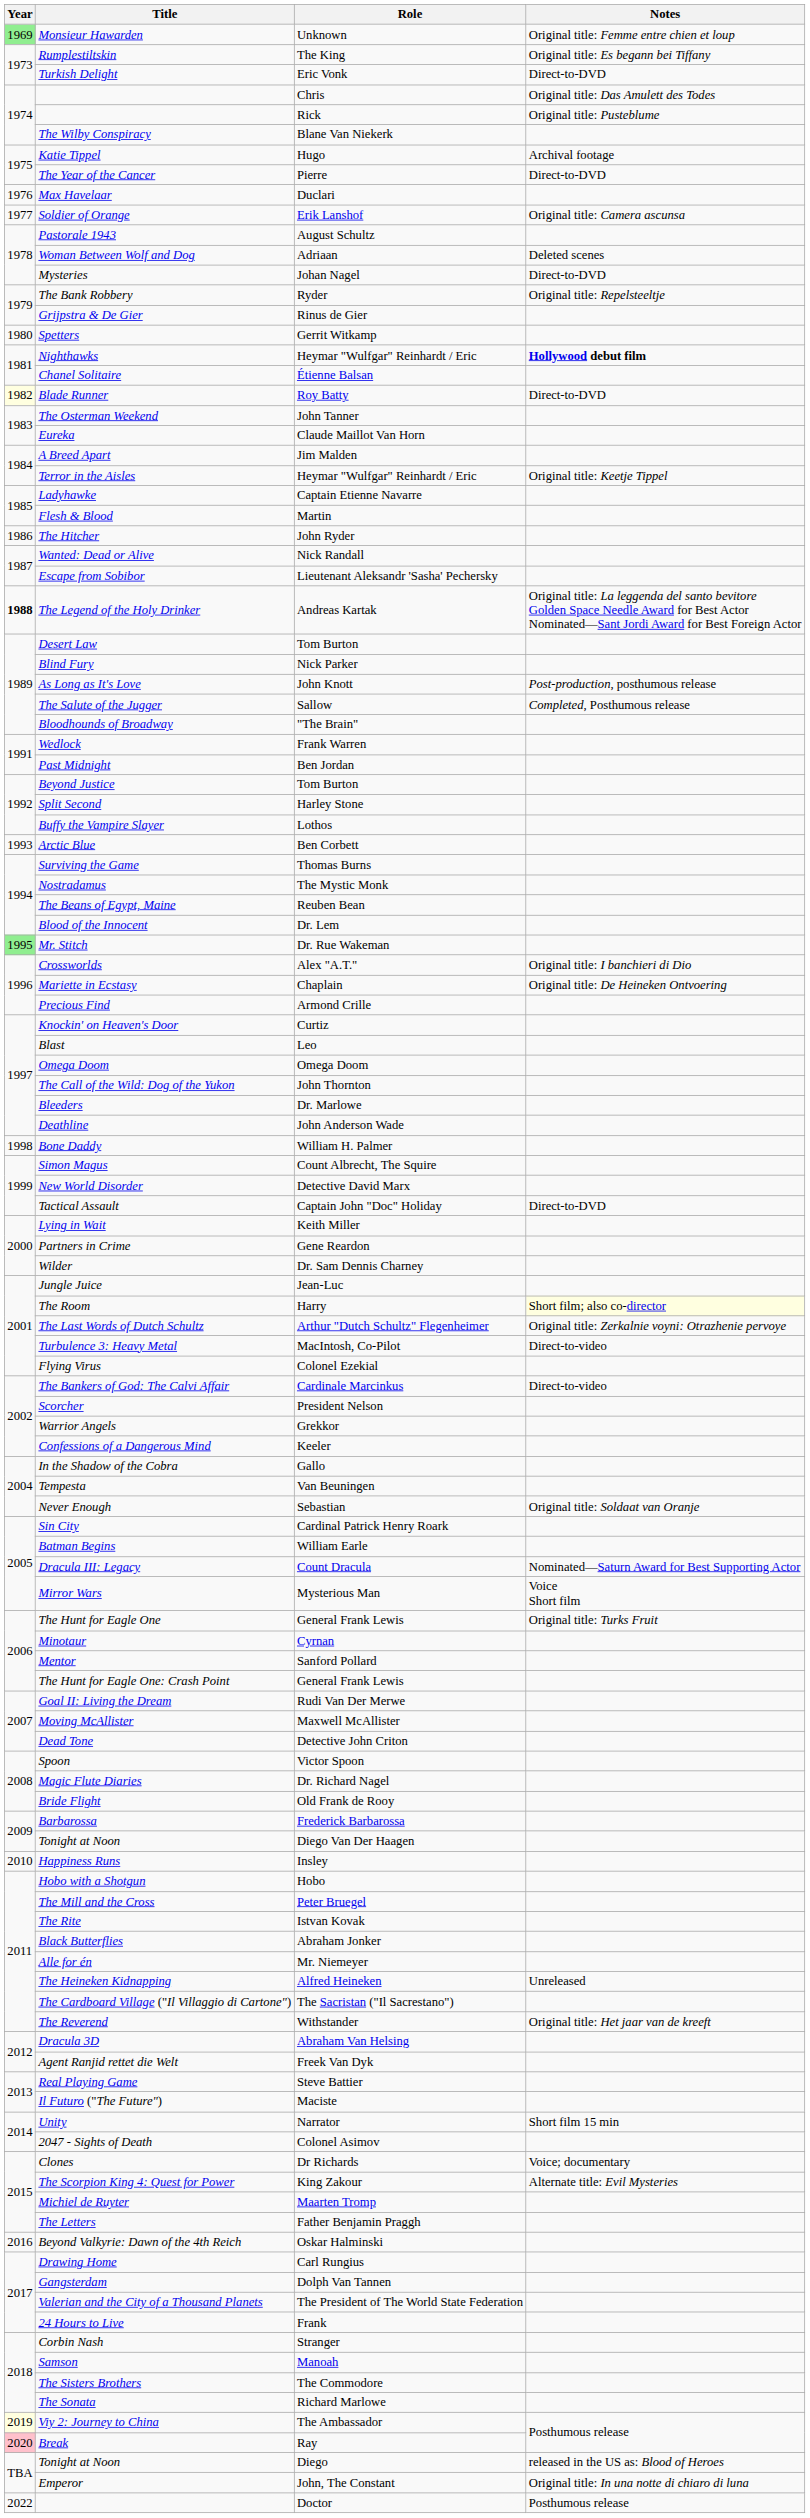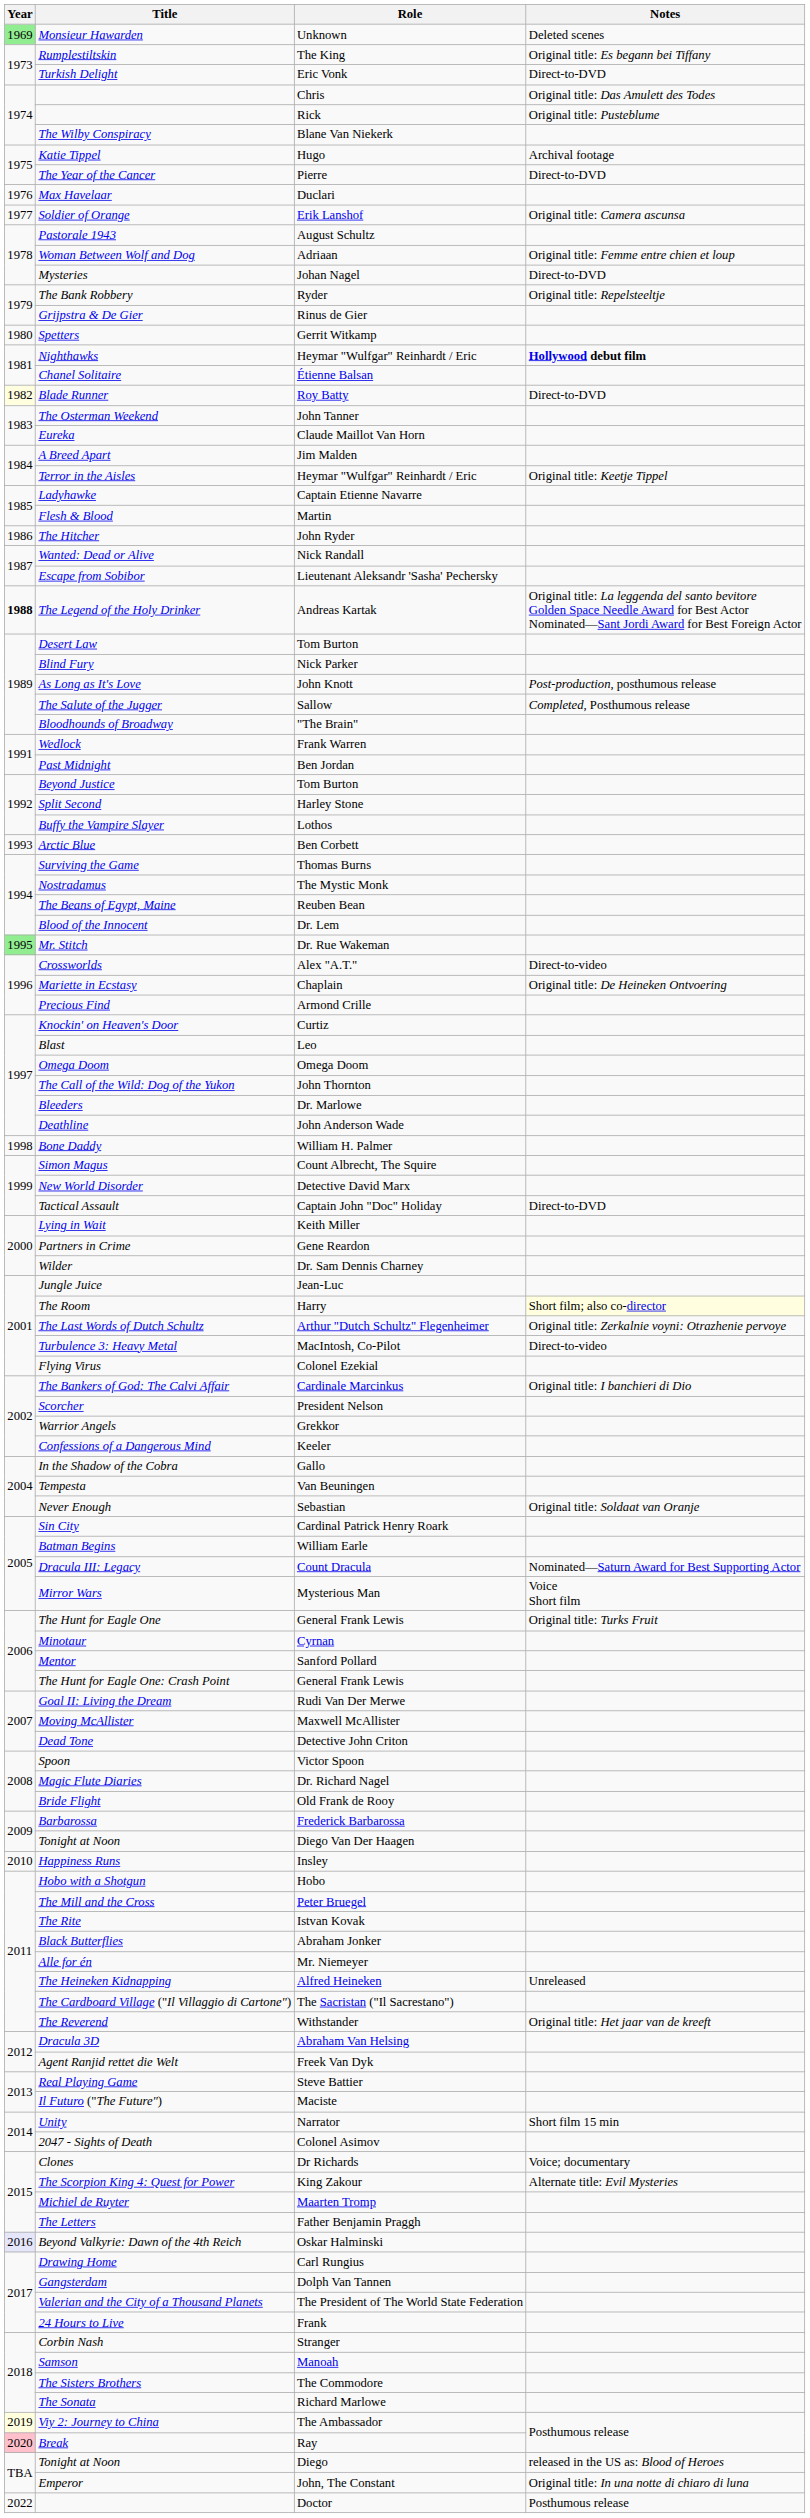(632, 34) Original title: Femme entre chien et loup -> (567, 34) Deleted scenes
(567, 255) Deleted scenes -> (632, 255) Original title: Femme entre chien et loup
(610, 965) Original title: I banchieri di Dio -> (568, 965) Direct-to-video
(568, 1386) Direct-to-video -> (610, 1386) Original title: I banchieri di Dio
(20, 2242) no background -> (20, 2242) lavender background
